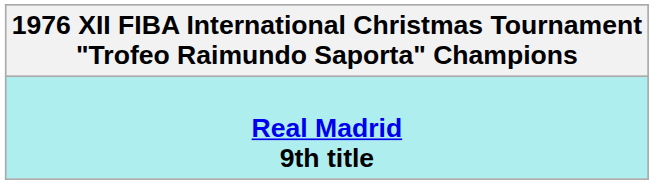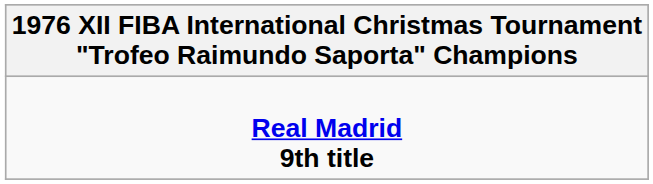(327, 142) paleturquoise background -> (327, 142) no background
